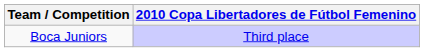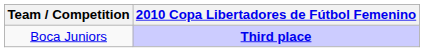(276, 36) normal -> (276, 36) bold
